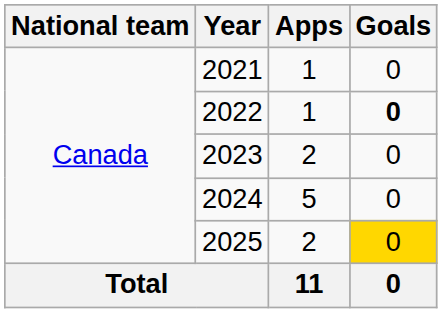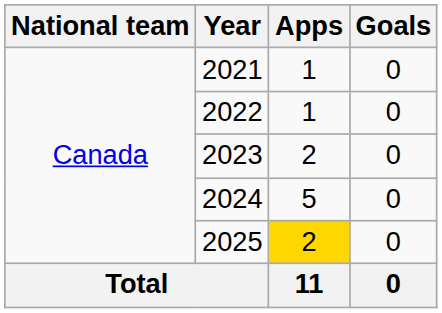(393, 112) bold -> (393, 112) normal
(309, 241) no background -> (309, 241) gold background
(393, 241) gold background -> (393, 241) no background
